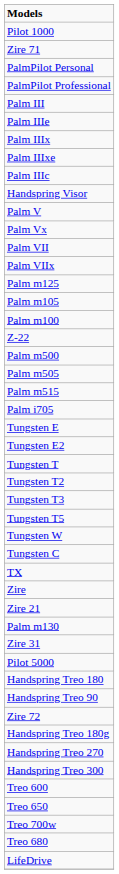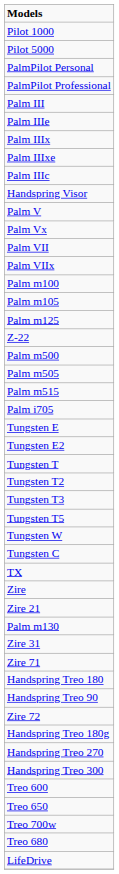(24, 49) Zire 71 -> (30, 49) Pilot 5000
(33, 283) Palm m125 -> (33, 283) Palm m100
(33, 319) Palm m100 -> (33, 319) Palm m125
(30, 662) Pilot 5000 -> (24, 662) Zire 71
